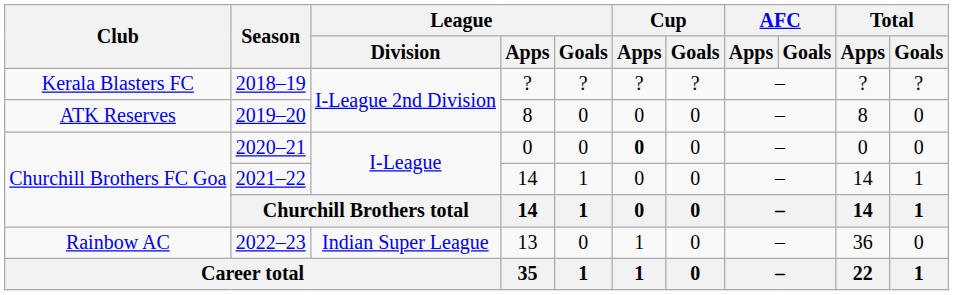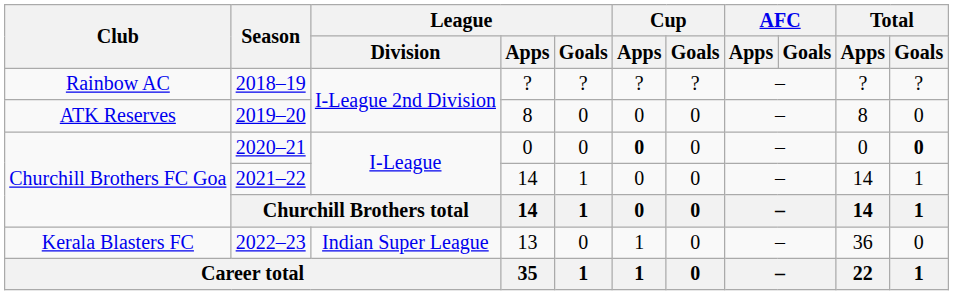(118, 83) Kerala Blasters FC -> (118, 83) Rainbow AC
(919, 147) normal -> (919, 147) bold
(118, 242) Rainbow AC -> (118, 242) Kerala Blasters FC
